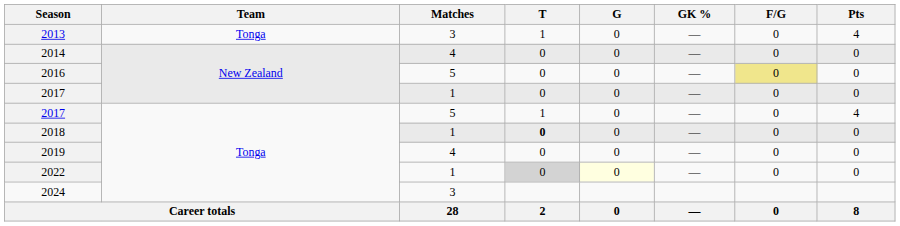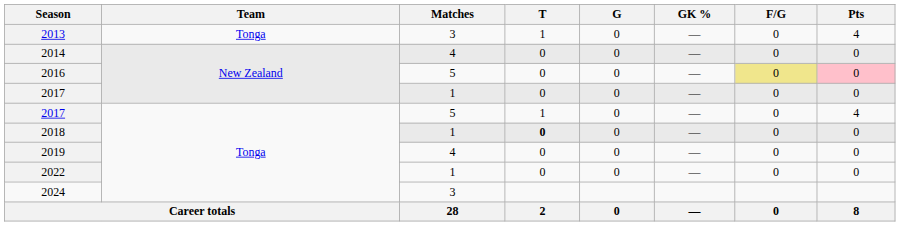(856, 73) no background -> (856, 73) pink background
(542, 172) lightgrey background -> (542, 172) no background
(617, 172) lightyellow background -> (617, 172) no background
